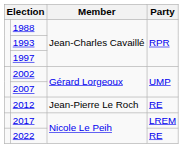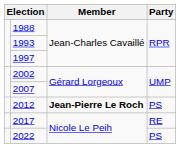(94, 105) normal -> (96, 105) bold
(156, 105) RE -> (155, 105) PS
(163, 120) LREM -> (156, 120) RE
(156, 136) RE -> (155, 136) PS
